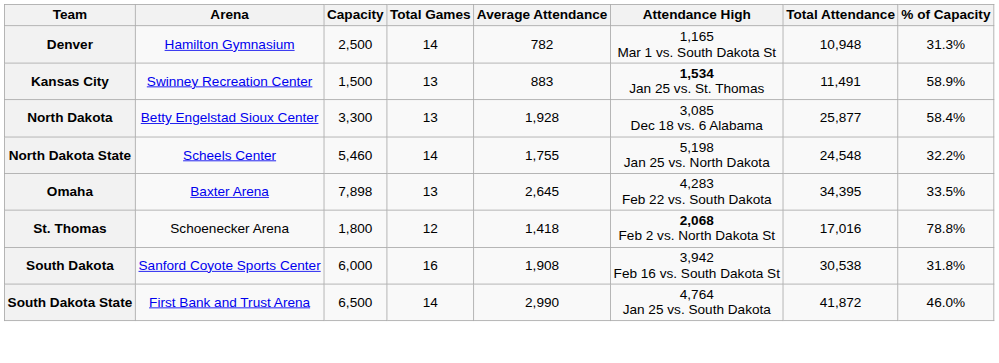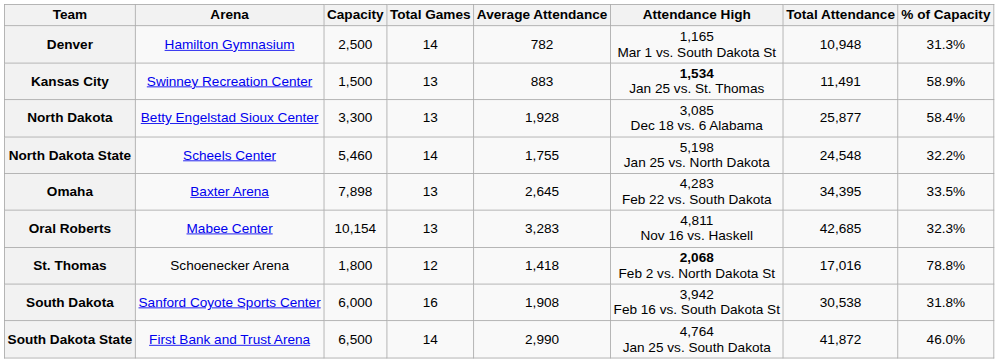+ row: (70, 228)
